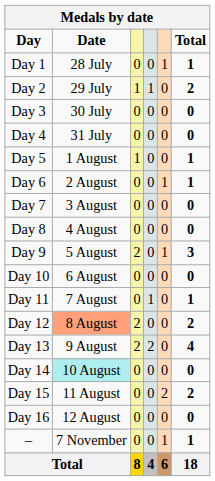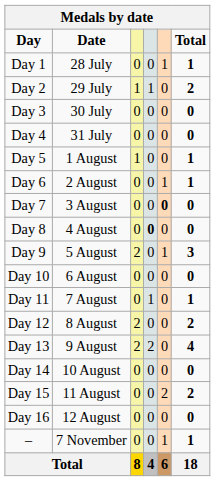(165, 205) normal -> (165, 205) bold
(151, 229) normal -> (151, 229) bold
(91, 323) lightsalmon background -> (91, 323) no background
(91, 370) paleturquoise background -> (91, 370) no background
